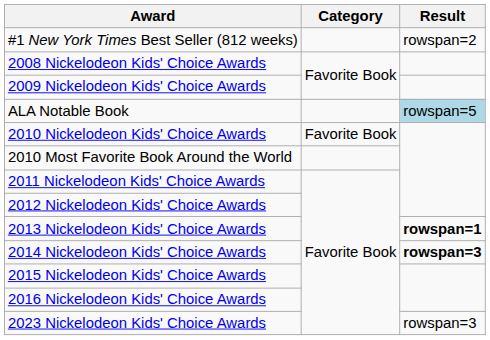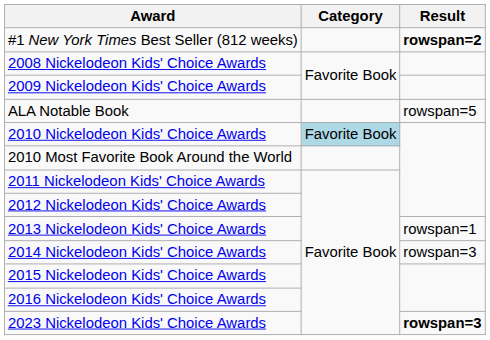(440, 39) normal -> (442, 39) bold
(440, 110) lightblue background -> (440, 110) no background
(351, 134) no background -> (351, 134) lightblue background
(442, 228) bold -> (440, 228) normal
(442, 252) bold -> (440, 252) normal
(440, 323) normal -> (442, 323) bold
